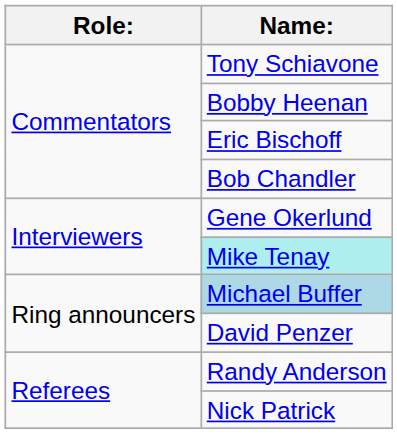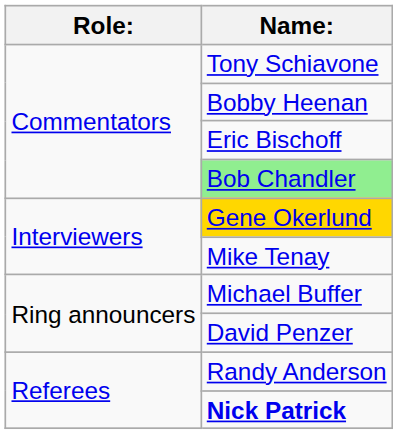(281, 179) no background -> (281, 179) lightgreen background
(289, 217) no background -> (289, 217) gold background
(268, 256) paleturquoise background -> (268, 256) no background
(284, 294) lightblue background -> (284, 294) no background
(271, 410) normal -> (276, 410) bold
